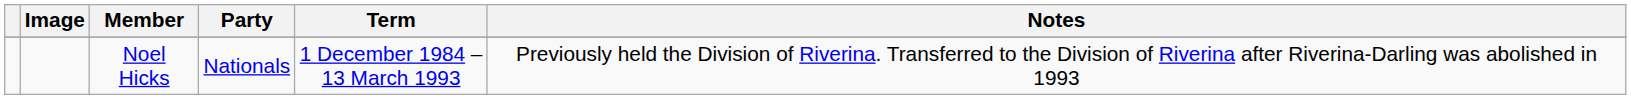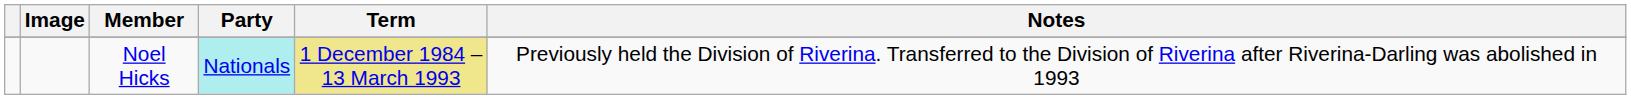(247, 65) no background -> (247, 65) paleturquoise background
(391, 65) no background -> (391, 65) khaki background
